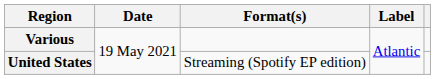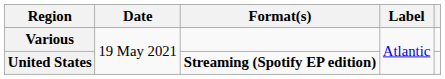(275, 62) normal -> (280, 62) bold
